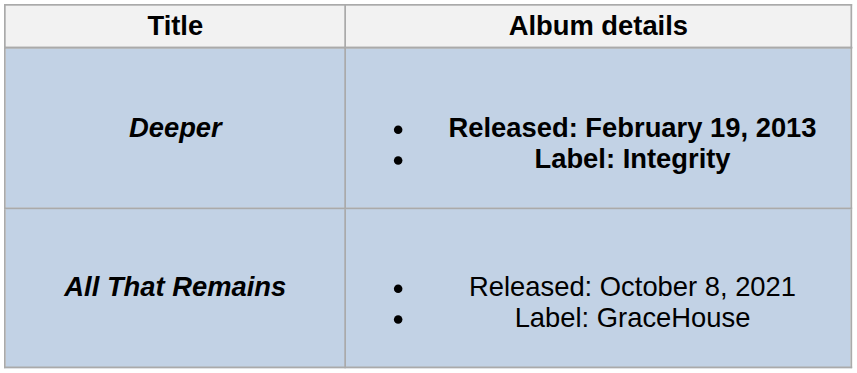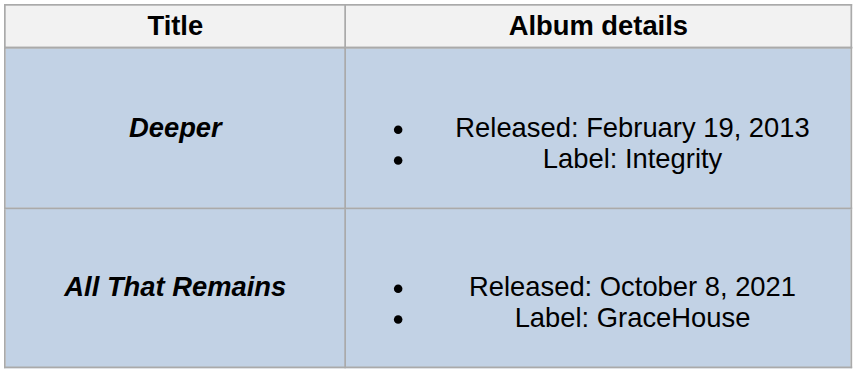(598, 143) bold -> (598, 143) normal
